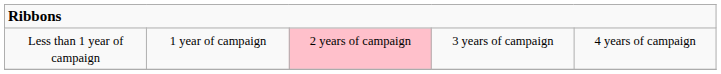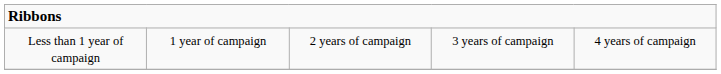(360, 41) pink background -> (360, 41) no background
